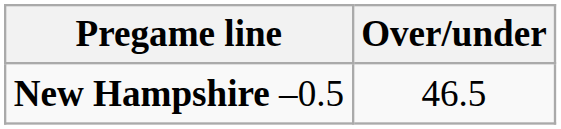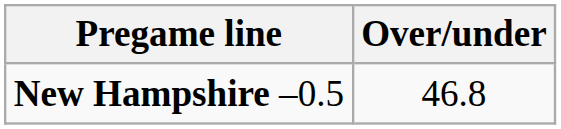(454, 92) 46.5 -> (454, 92) 46.8
